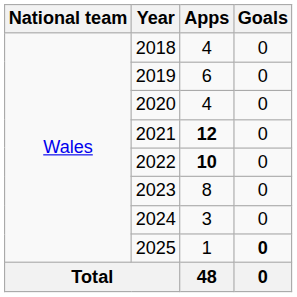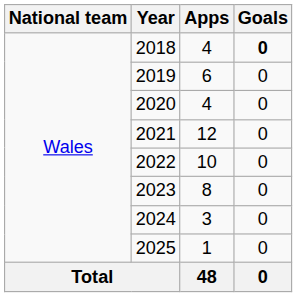(263, 47) normal -> (263, 47) bold
(207, 133) bold -> (207, 133) normal
(207, 162) bold -> (207, 162) normal
(263, 248) bold -> (263, 248) normal
